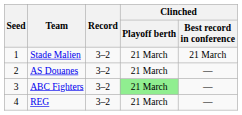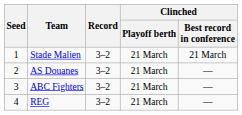(149, 87) lightgreen background -> (149, 87) no background
